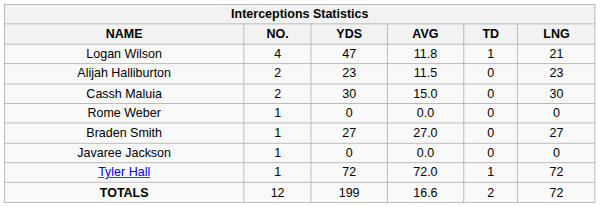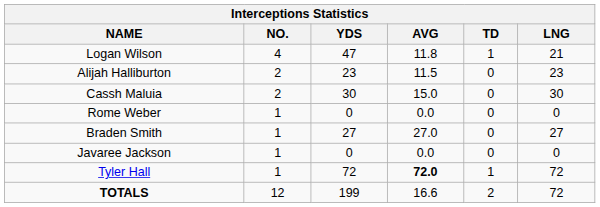(425, 172) normal -> (425, 172) bold
